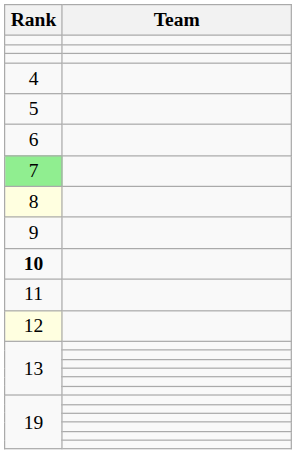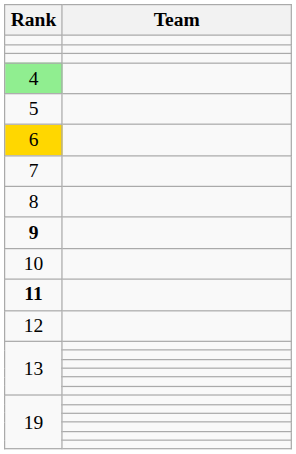(34, 77) no background -> (34, 77) lightgreen background
(34, 139) no background -> (34, 139) gold background
(34, 170) lightgreen background -> (34, 170) no background
(34, 201) lightyellow background -> (34, 201) no background
(34, 232) normal -> (34, 232) bold
(34, 263) bold -> (34, 263) normal
(34, 294) normal -> (34, 294) bold
(34, 325) lightyellow background -> (34, 325) no background
